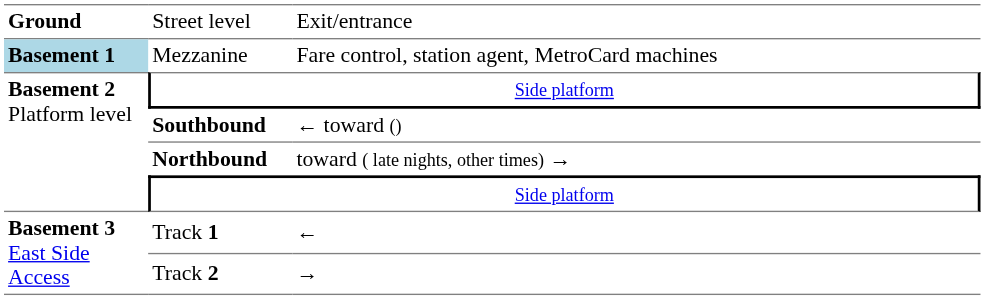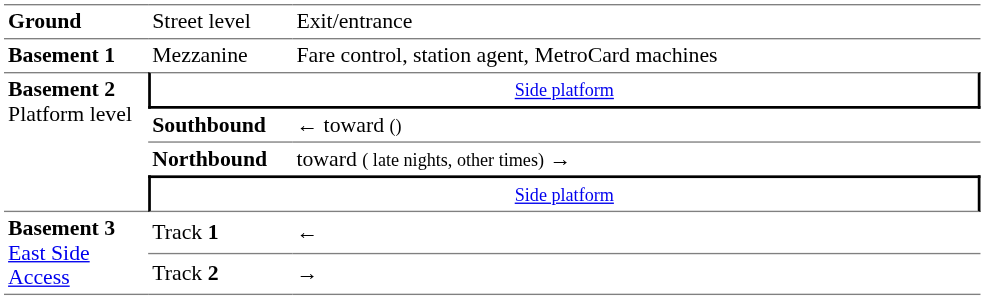(62, 55) lightblue background -> (62, 55) no background
